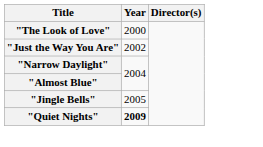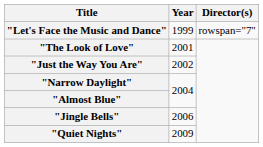+ row: (87, 30)
(135, 30) 2000 -> (183, 47) 2001
(135, 99) 2005 -> (183, 116) 2006
(135, 116) bold -> (183, 133) normal
